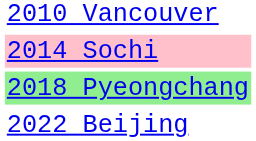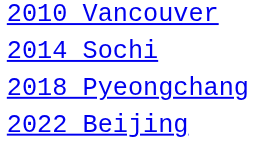(82, 51) pink background -> (82, 51) no background
(128, 88) lightgreen background -> (128, 88) no background
